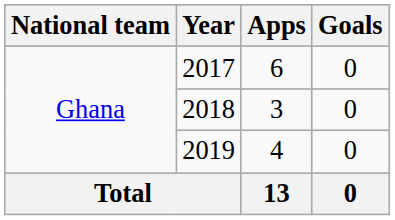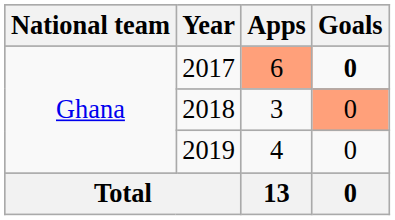(277, 67) no background -> (277, 67) lightsalmon background
(350, 67) normal -> (350, 67) bold
(350, 109) no background -> (350, 109) lightsalmon background
